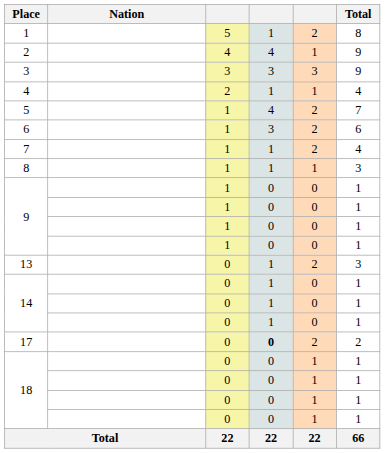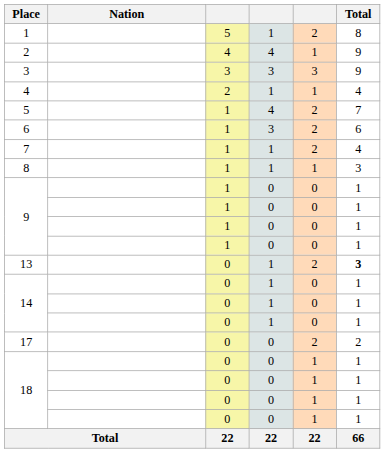(358, 264) normal -> (358, 264) bold
(271, 341) bold -> (271, 341) normal
